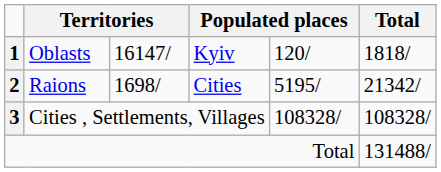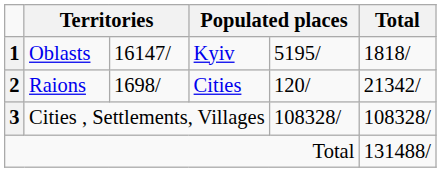(292, 53) 120/ -> (297, 53) 5195/
(297, 85) 5195/ -> (292, 85) 120/
